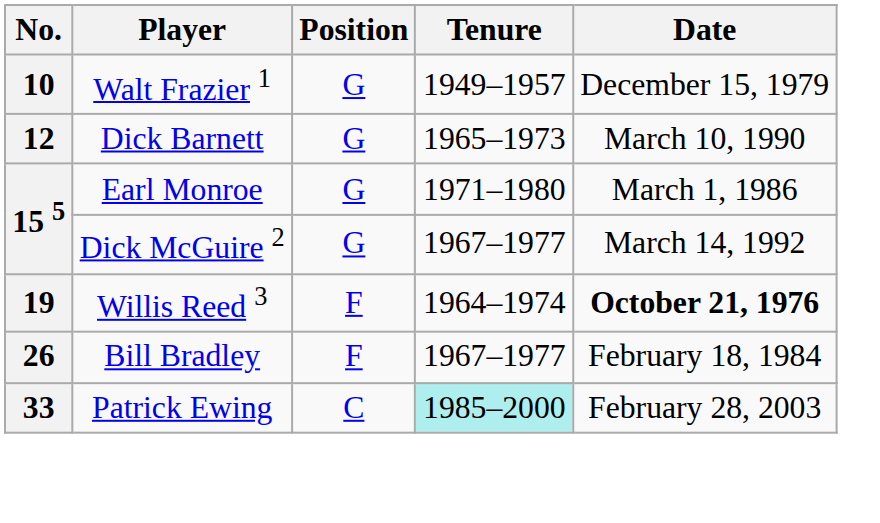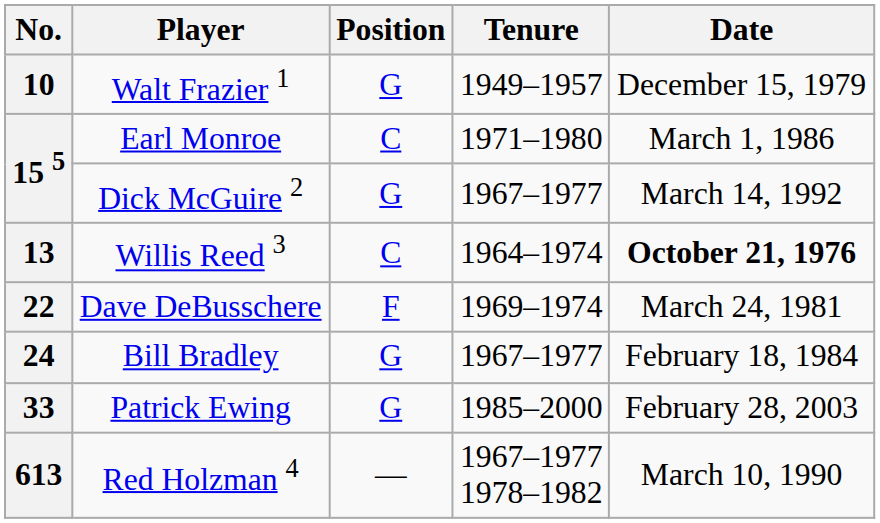- row: (182, 138)
(354, 188) G -> (391, 138) C
(39, 302) 19 -> (39, 252) 13
(354, 302) F -> (391, 252) C
+ row: (201, 306)
(39, 356) 26 -> (39, 356) 24
(354, 356) F -> (391, 356) G
(354, 407) C -> (391, 407) G
(494, 407) paleturquoise background -> (531, 407) no background
+ row: (201, 475)
